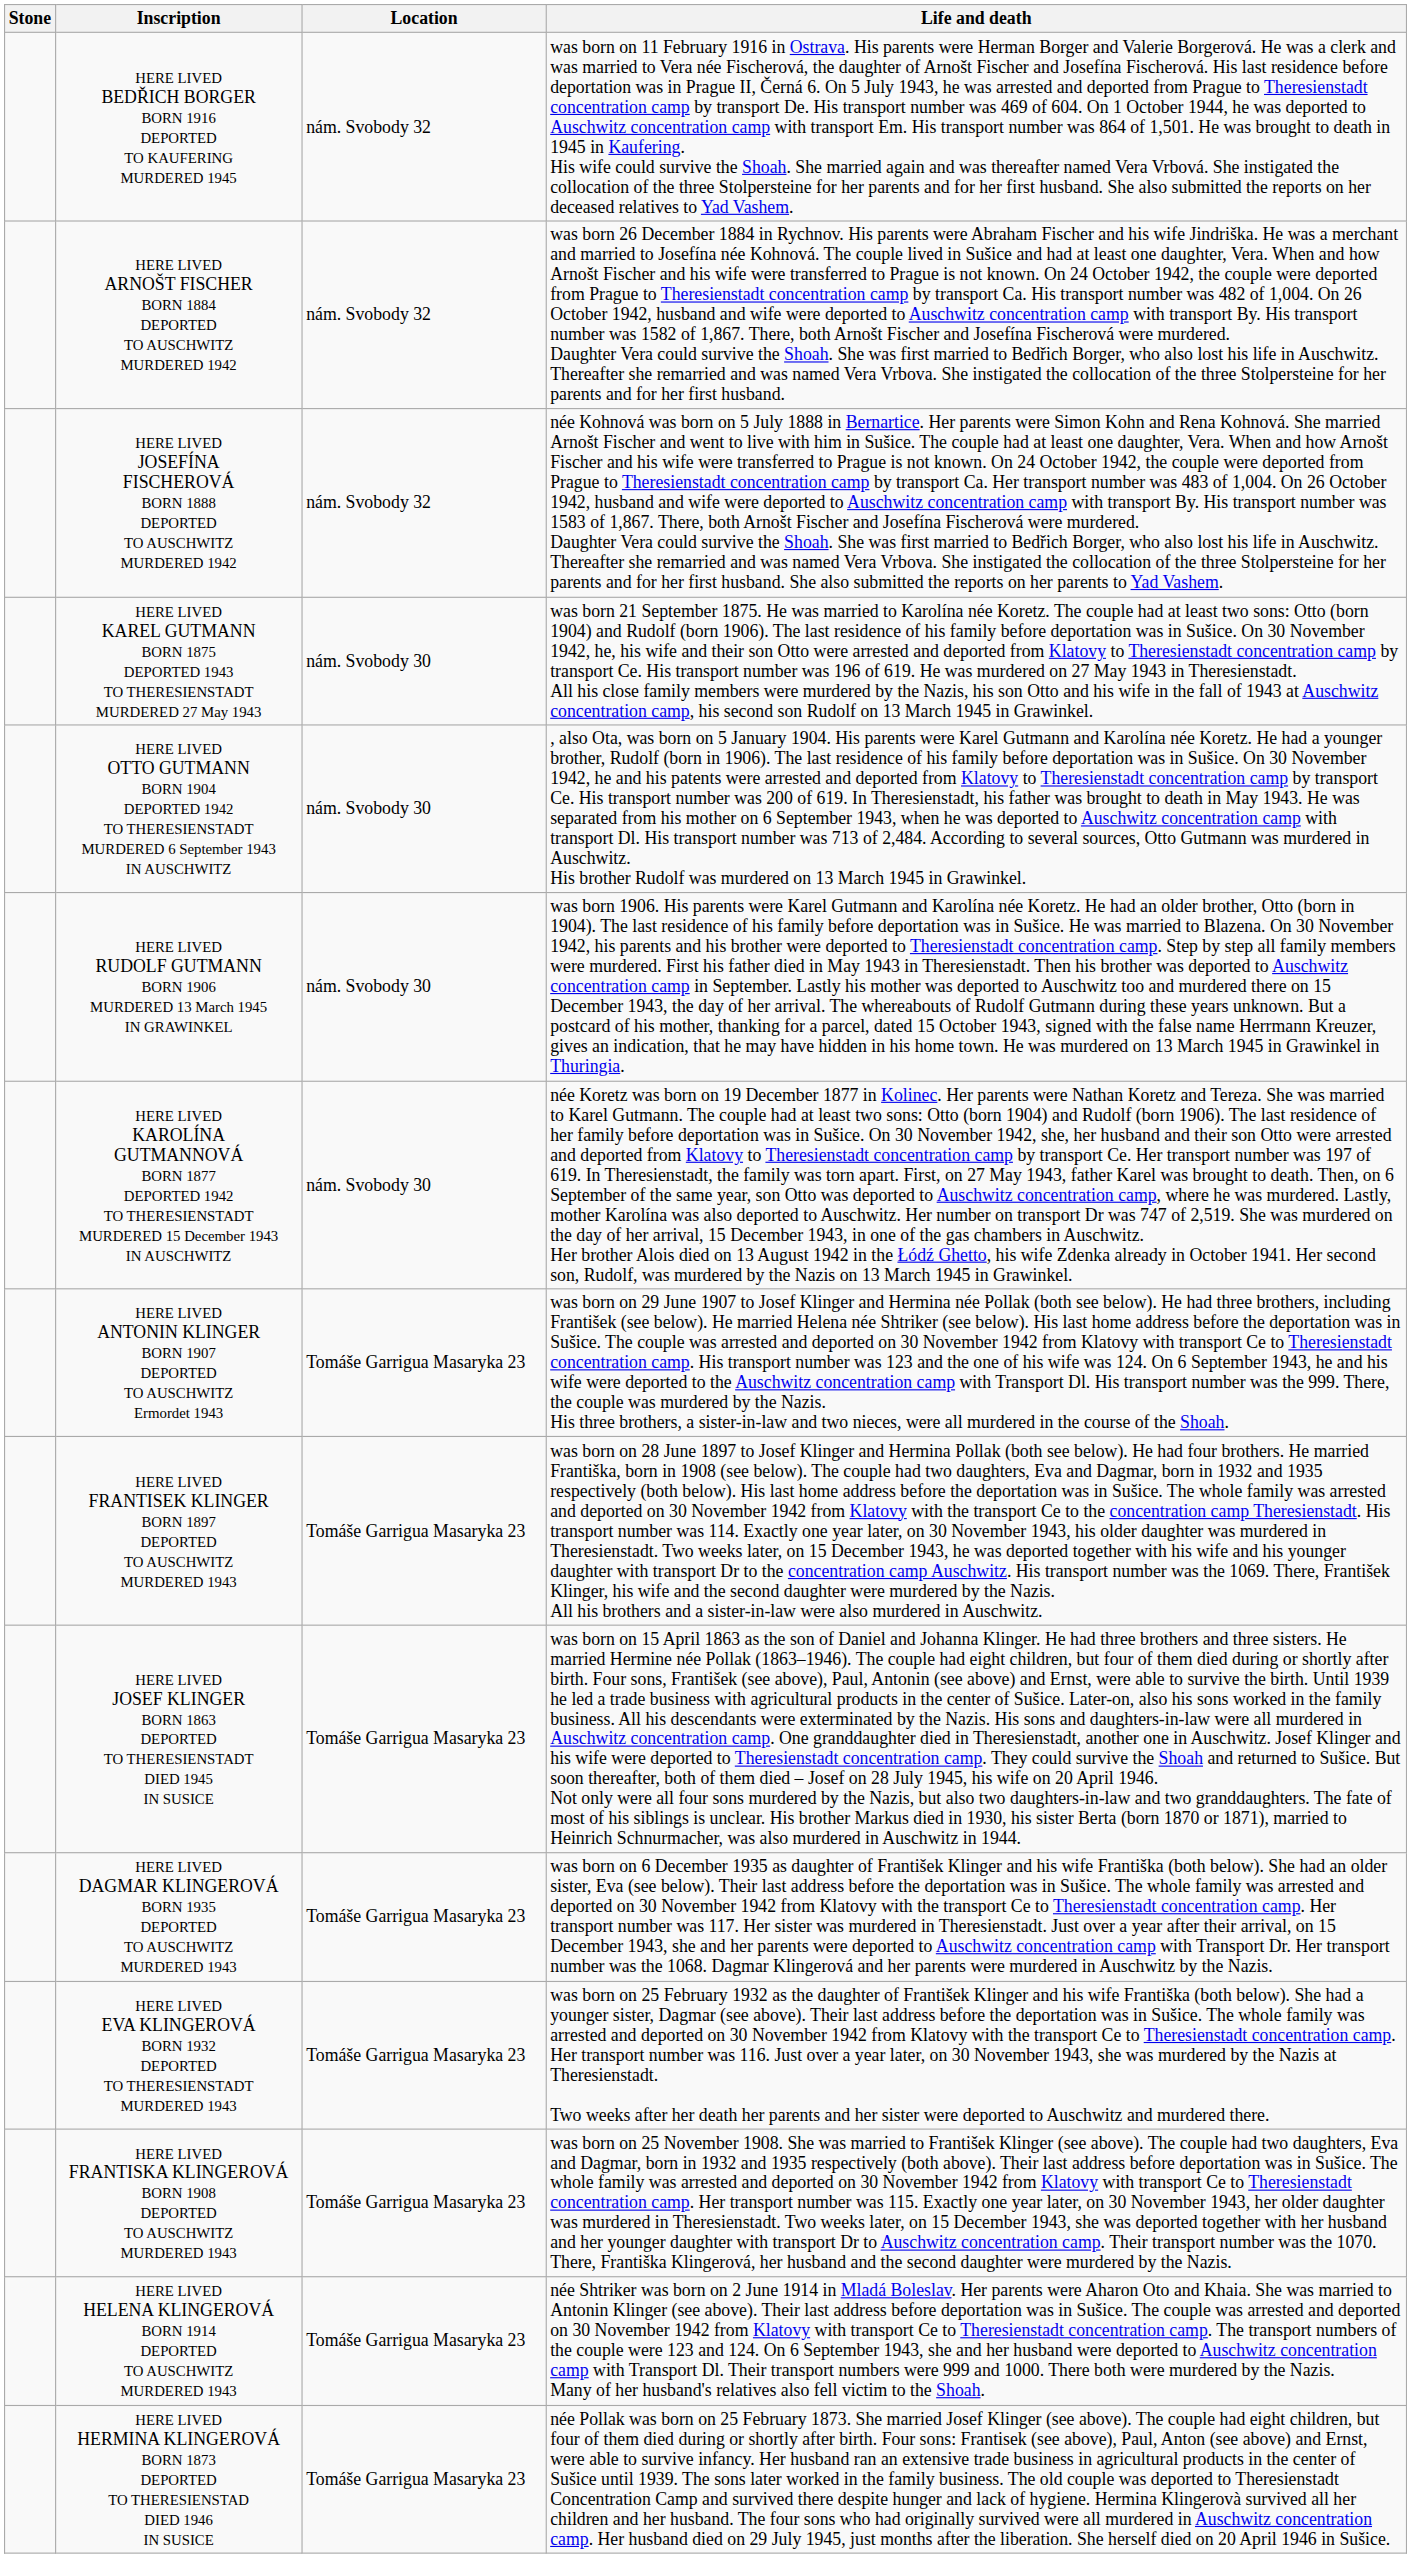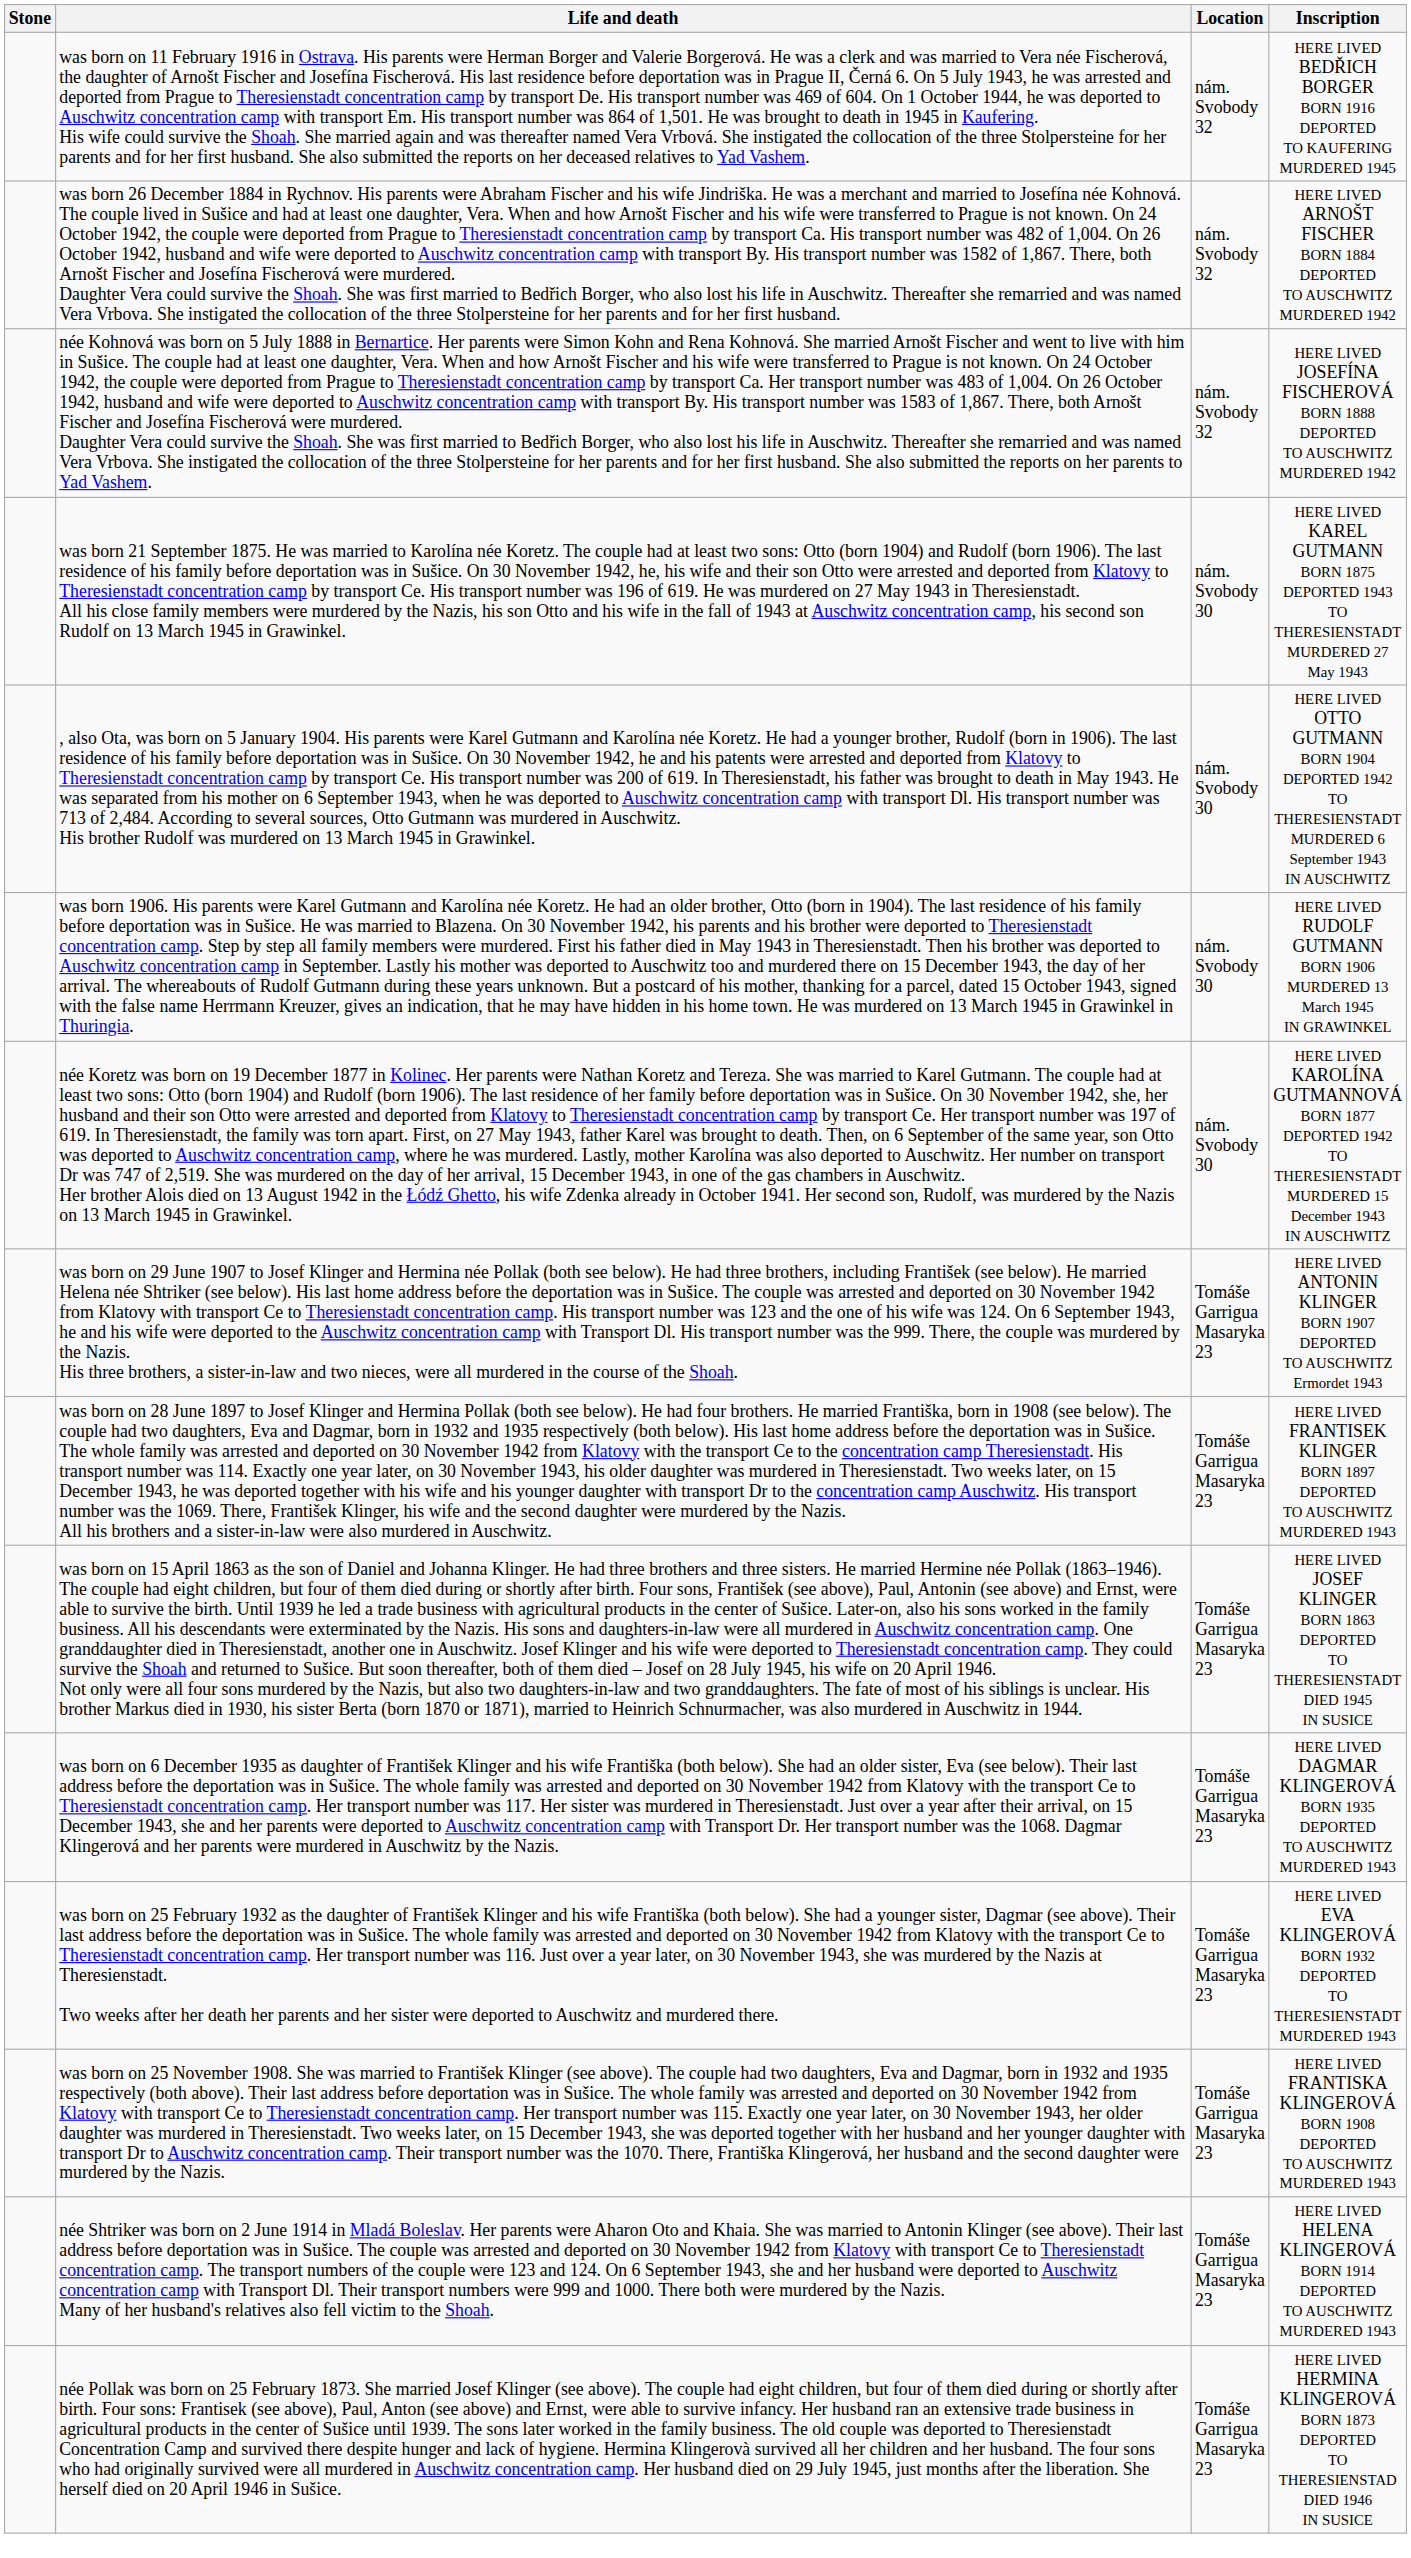columns swapped: (179, 18) <-> (976, 18)
